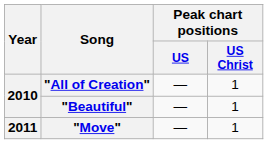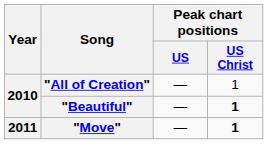(235, 106) normal -> (235, 106) bold
(235, 128) normal -> (235, 128) bold
